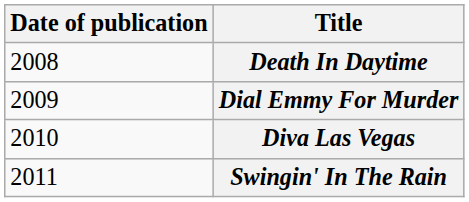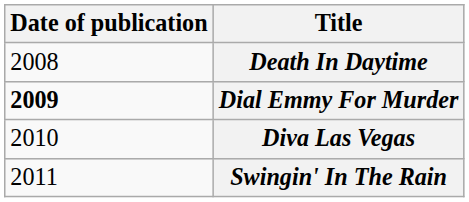(34, 100) normal -> (34, 100) bold
